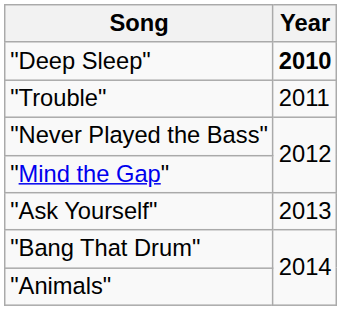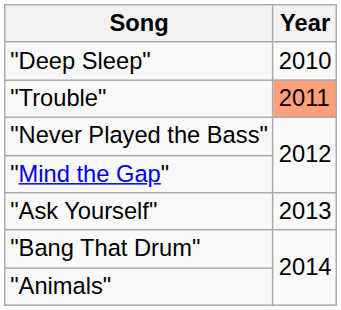(305, 60) bold -> (305, 60) normal
(304, 98) no background -> (304, 98) lightsalmon background
